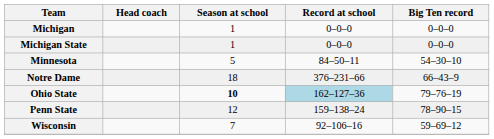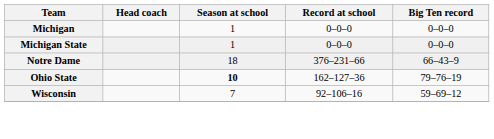- row: (54, 61)
(339, 93) lightblue background -> (339, 77) no background
- row: (54, 110)
